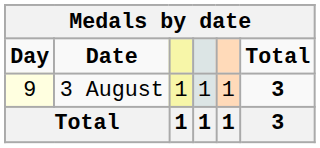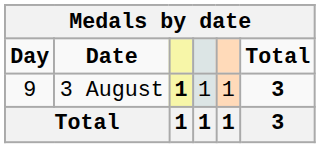(30, 90) lightyellow background -> (30, 90) no background
(181, 90) normal -> (181, 90) bold
